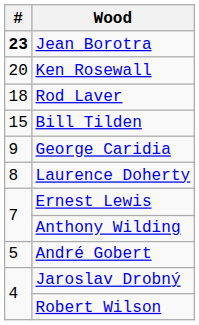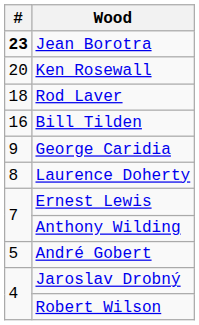(18, 123) 15 -> (18, 123) 16
